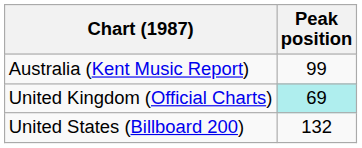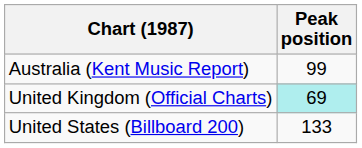(317, 127) 132 -> (317, 127) 133
